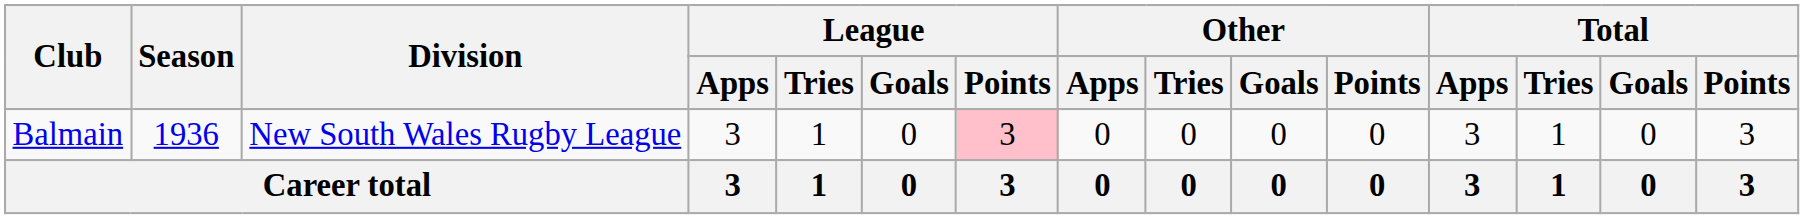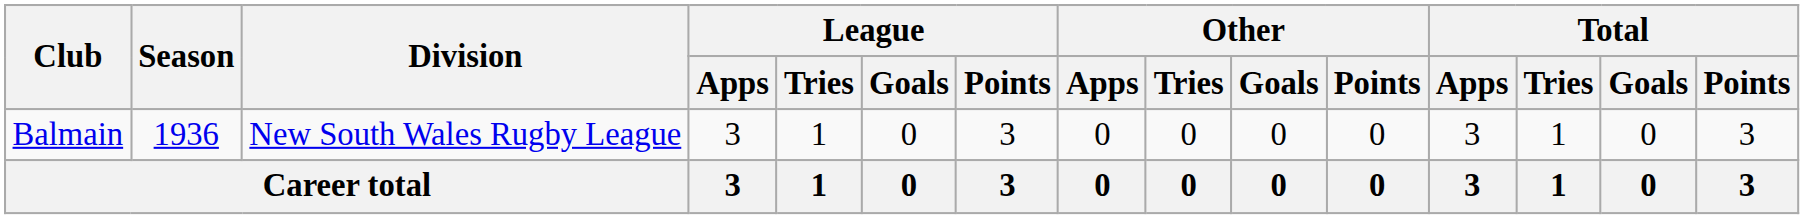(1007, 133) pink background -> (1007, 133) no background
